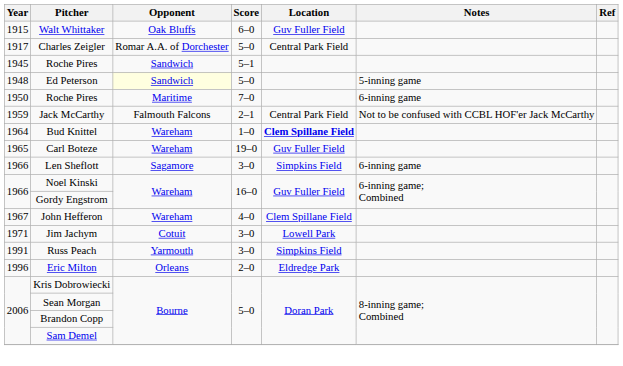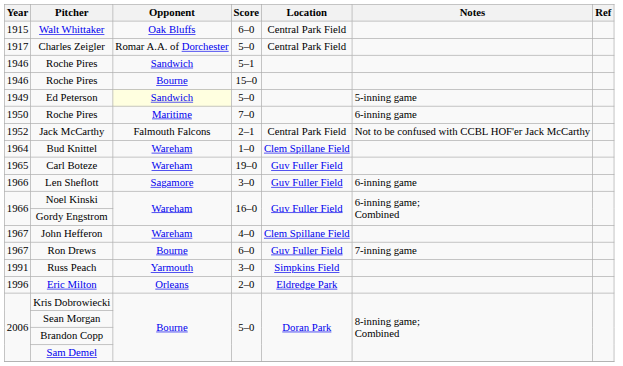(309, 30) Guv Fuller Field -> (307, 30) Central Park Field
(18, 64) 1945 -> (18, 64) 1946
+ row: (72, 81)
(18, 81) 1948 -> (18, 98) 1949
(18, 115) 1959 -> (18, 132) 1952
(309, 132) bold -> (307, 149) normal
(309, 166) Simpkins Field -> (307, 183) Guv Fuller Field
+ row: (72, 251)
- row: (72, 234)
